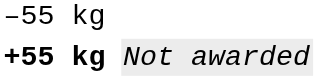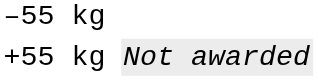(55, 57) bold -> (55, 57) normal
